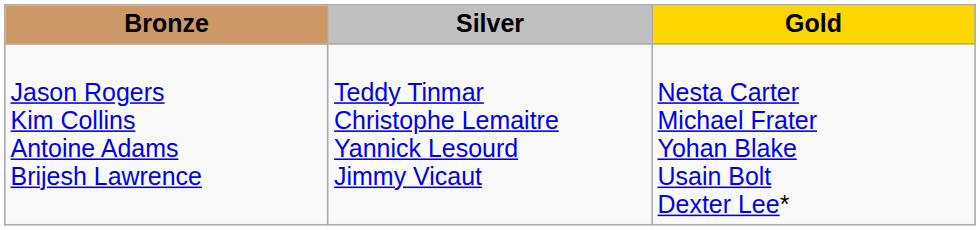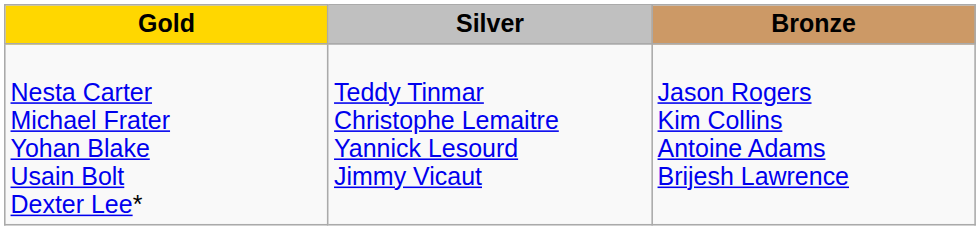columns swapped: (814, 24) <-> (167, 24)
